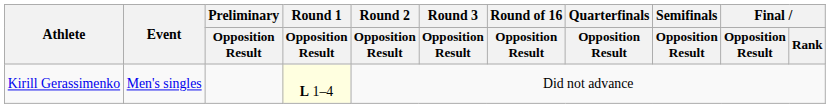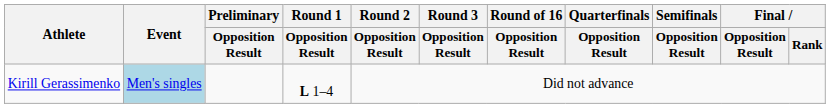(164, 84) no background -> (164, 84) lightblue background
(317, 92) lightyellow background -> (317, 92) no background
